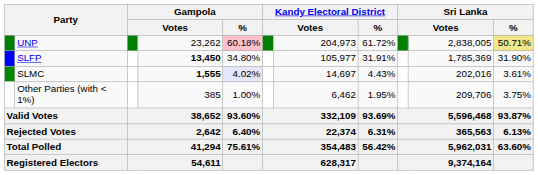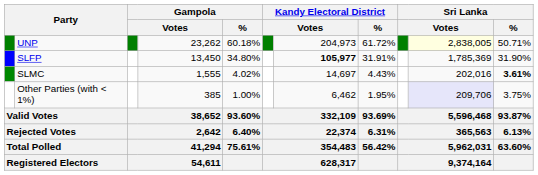(244, 43) pink background -> (244, 43) no background
(470, 43) no background -> (470, 43) lightyellow background
(514, 43) khaki background -> (514, 43) no background
(206, 58) bold -> (206, 58) normal
(338, 58) normal -> (338, 58) bold
(208, 74) bold -> (208, 74) normal
(246, 74) lavender background -> (246, 74) no background
(517, 74) normal -> (517, 74) bold
(474, 95) no background -> (474, 95) lavender background
